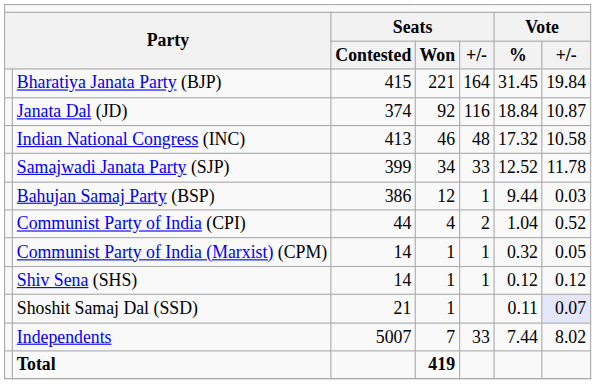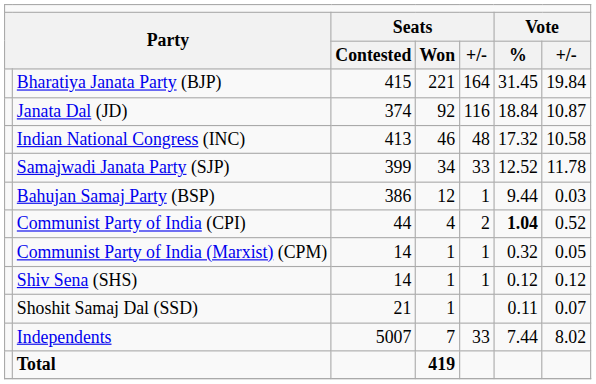(522, 223) normal -> (522, 223) bold
(571, 308) lavender background -> (571, 308) no background
